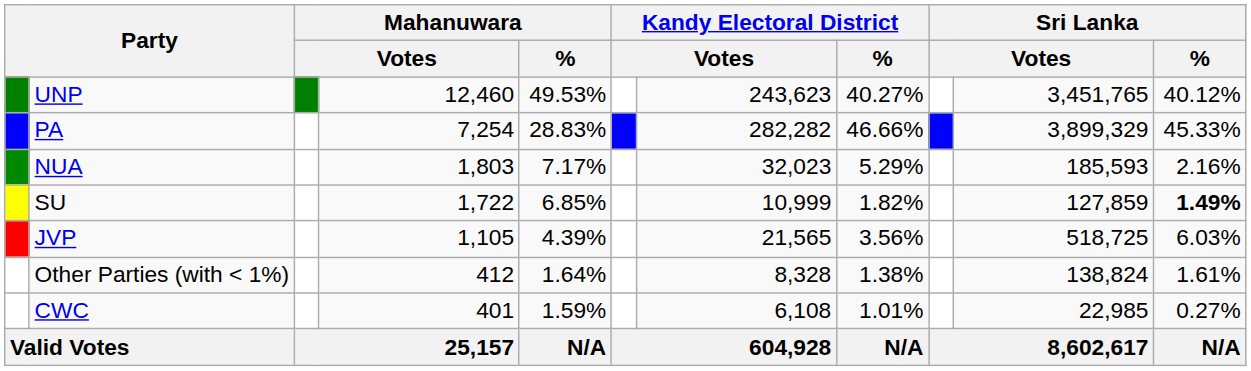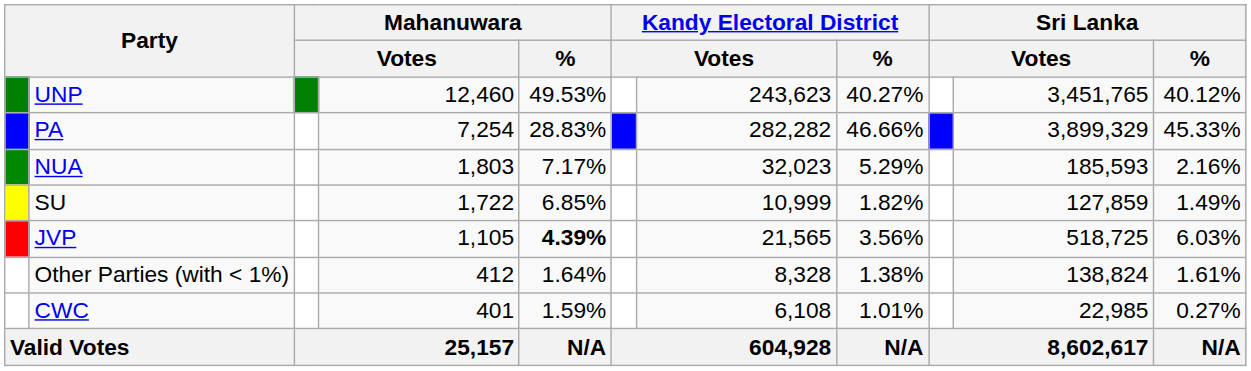(1208, 202) bold -> (1208, 202) normal
(574, 238) normal -> (574, 238) bold
